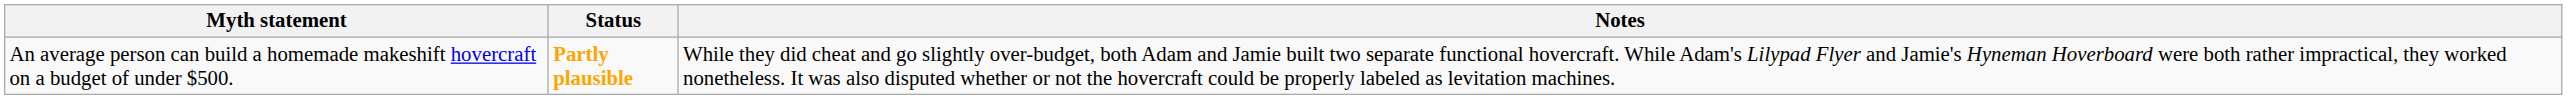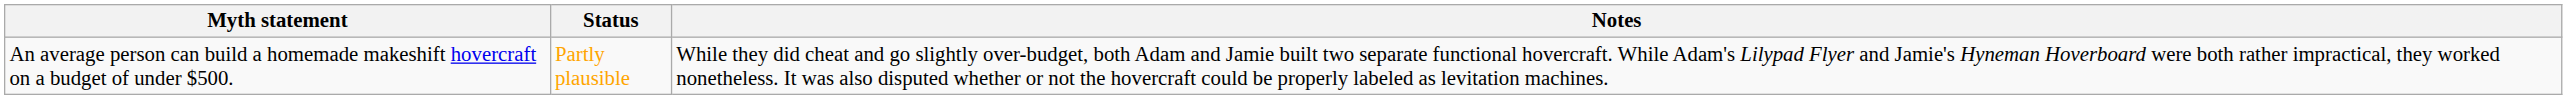(593, 65) bold -> (592, 65) normal
